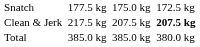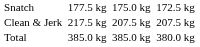(176, 22) bold -> (175, 22) normal
